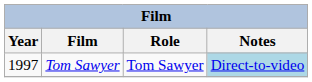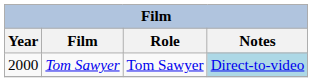(23, 64) 1997 -> (23, 64) 2000
